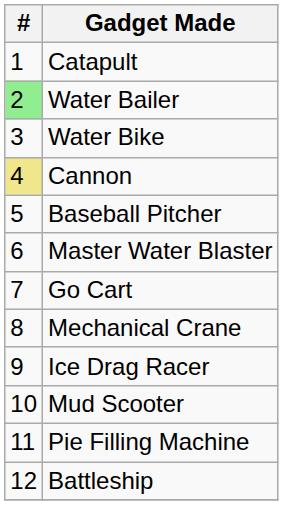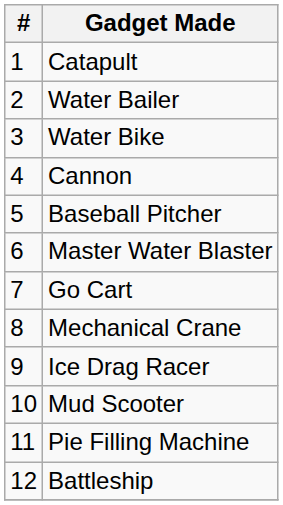(17, 99) lightgreen background -> (17, 99) no background
(17, 175) khaki background -> (17, 175) no background
